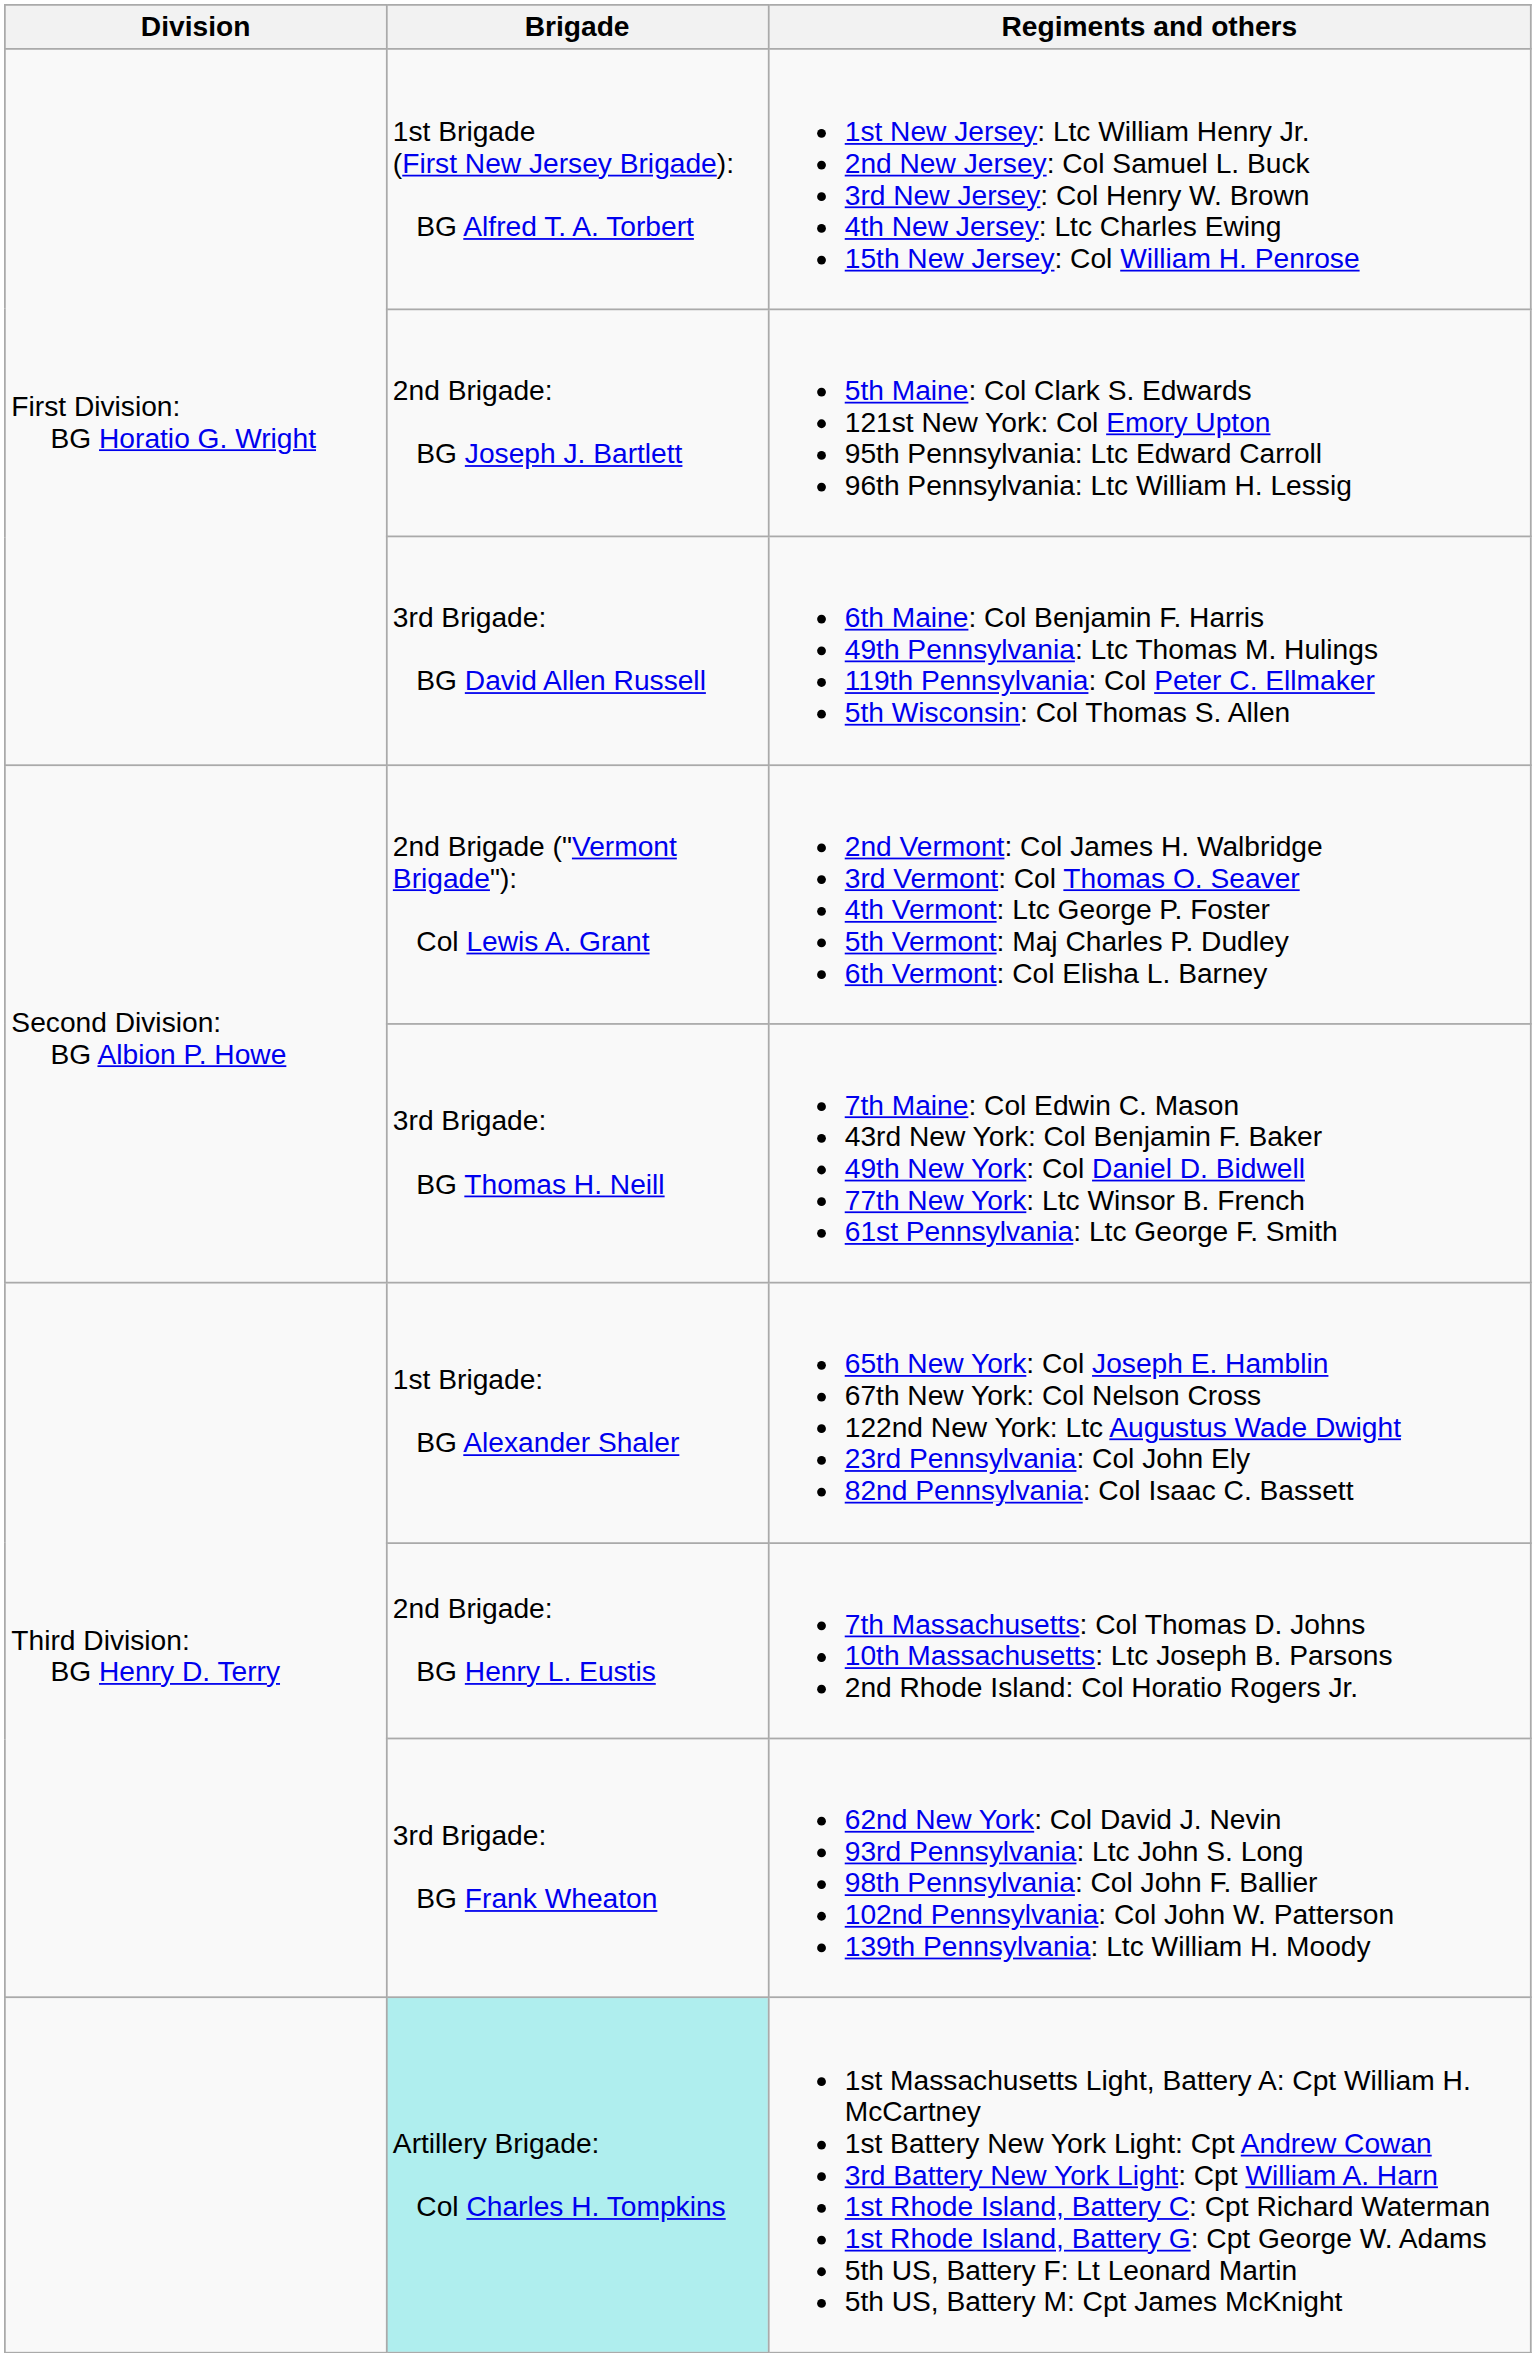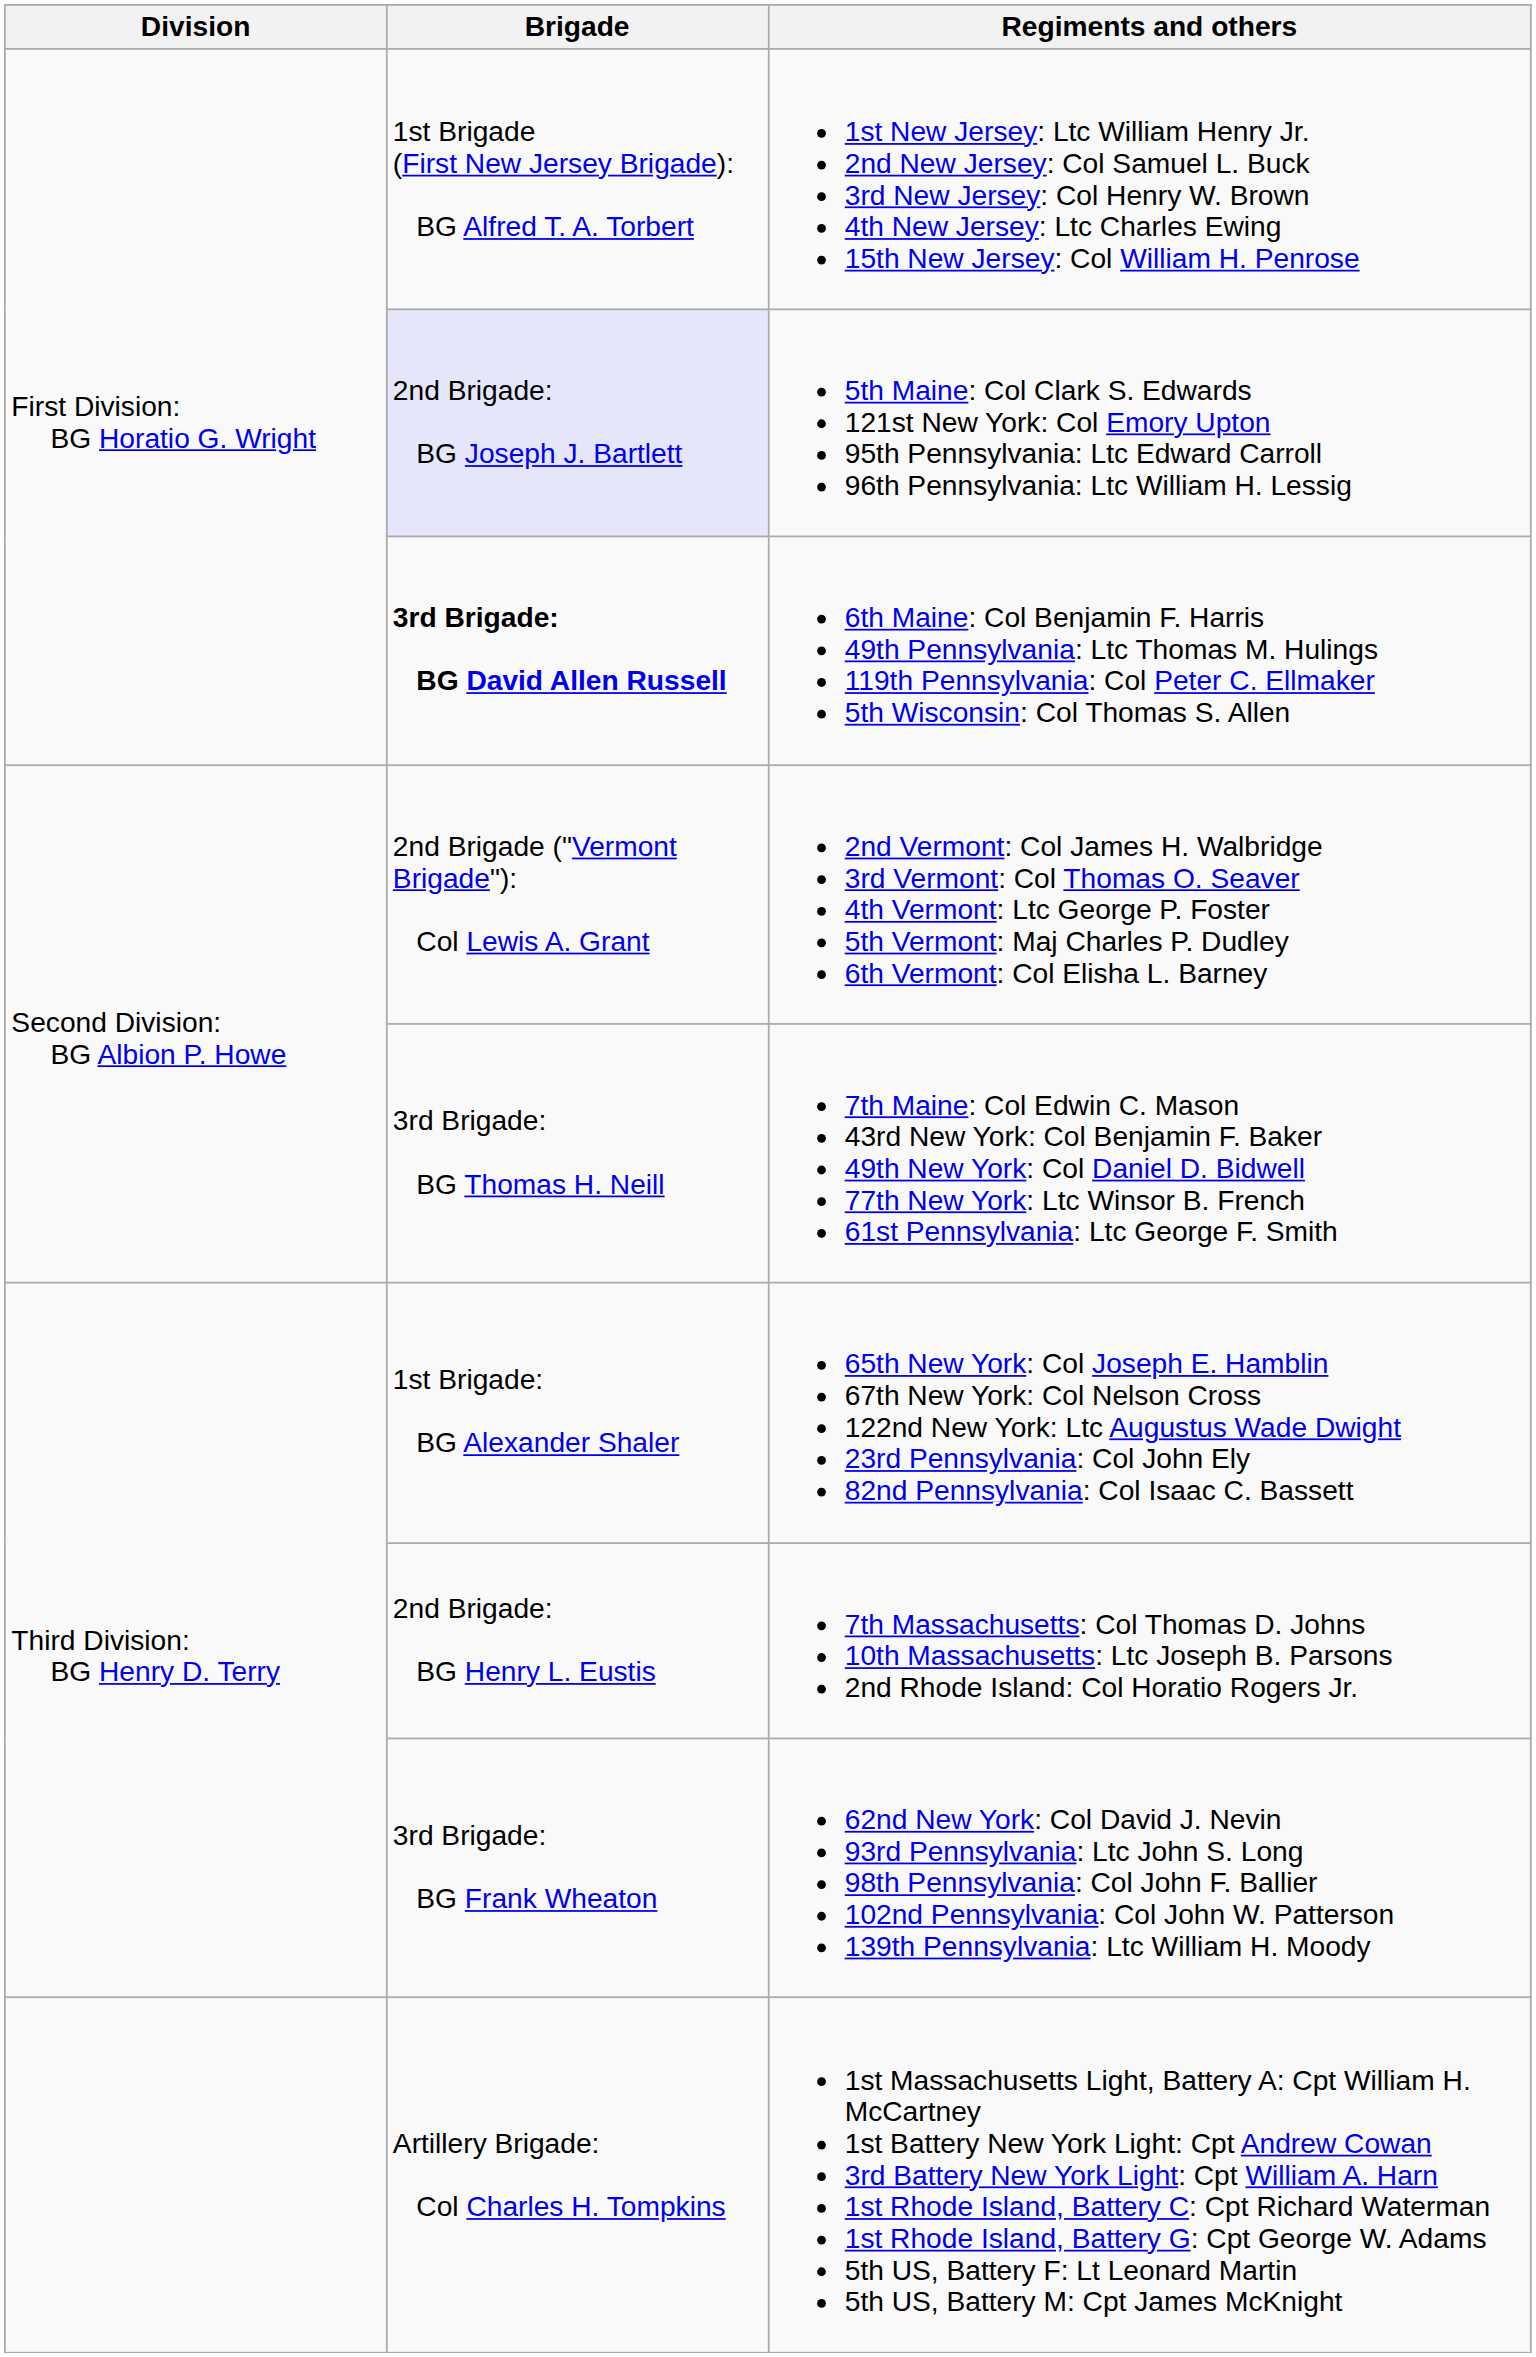(538, 422) no background -> (538, 422) lavender background
(549, 650) normal -> (560, 650) bold
(559, 2174) paleturquoise background -> (559, 2174) no background
